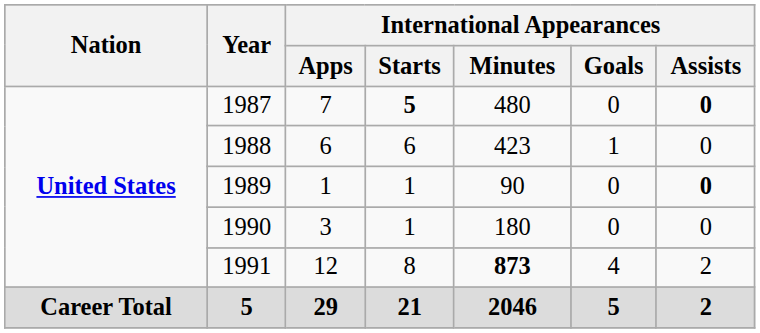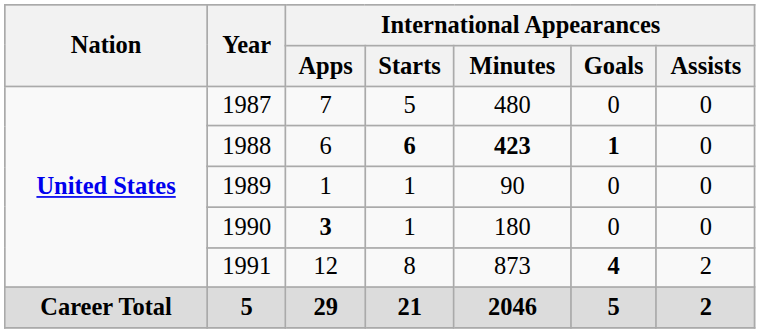(410, 105) bold -> (410, 105) normal
(706, 105) bold -> (706, 105) normal
(410, 146) normal -> (410, 146) bold
(512, 146) normal -> (512, 146) bold
(614, 146) normal -> (614, 146) bold
(706, 186) bold -> (706, 186) normal
(326, 226) normal -> (326, 226) bold
(512, 267) bold -> (512, 267) normal
(614, 267) normal -> (614, 267) bold
